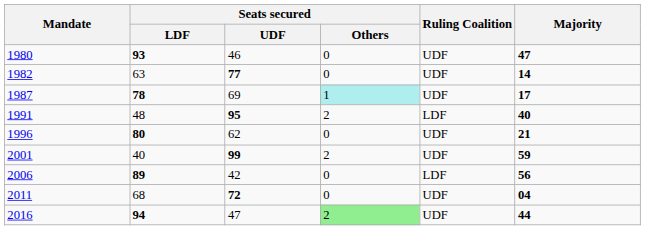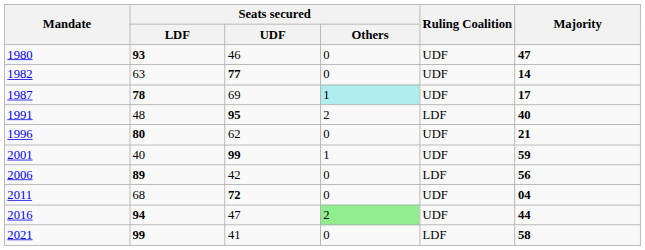(326, 154) 2 -> (326, 154) 1
+ row: (20, 235)
